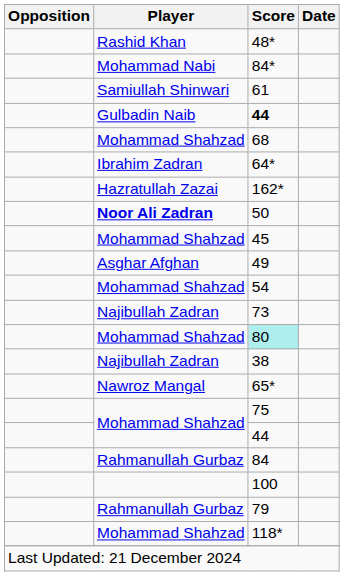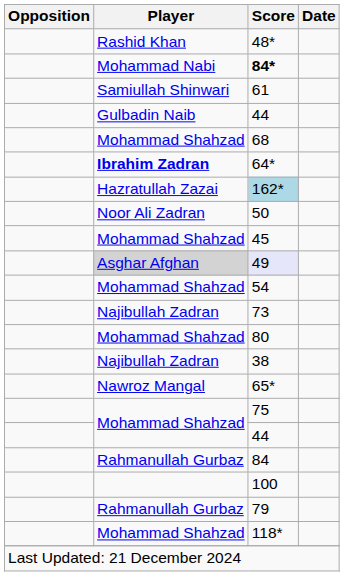(263, 66) normal -> (263, 66) bold
(260, 115) bold -> (260, 115) normal
(150, 164) normal -> (153, 164) bold
(268, 189) no background -> (268, 189) lightblue background
(155, 213) bold -> (151, 213) normal
(148, 262) no background -> (148, 262) lightgrey background
(260, 262) no background -> (260, 262) lavender background
(260, 336) paleturquoise background -> (260, 336) no background
